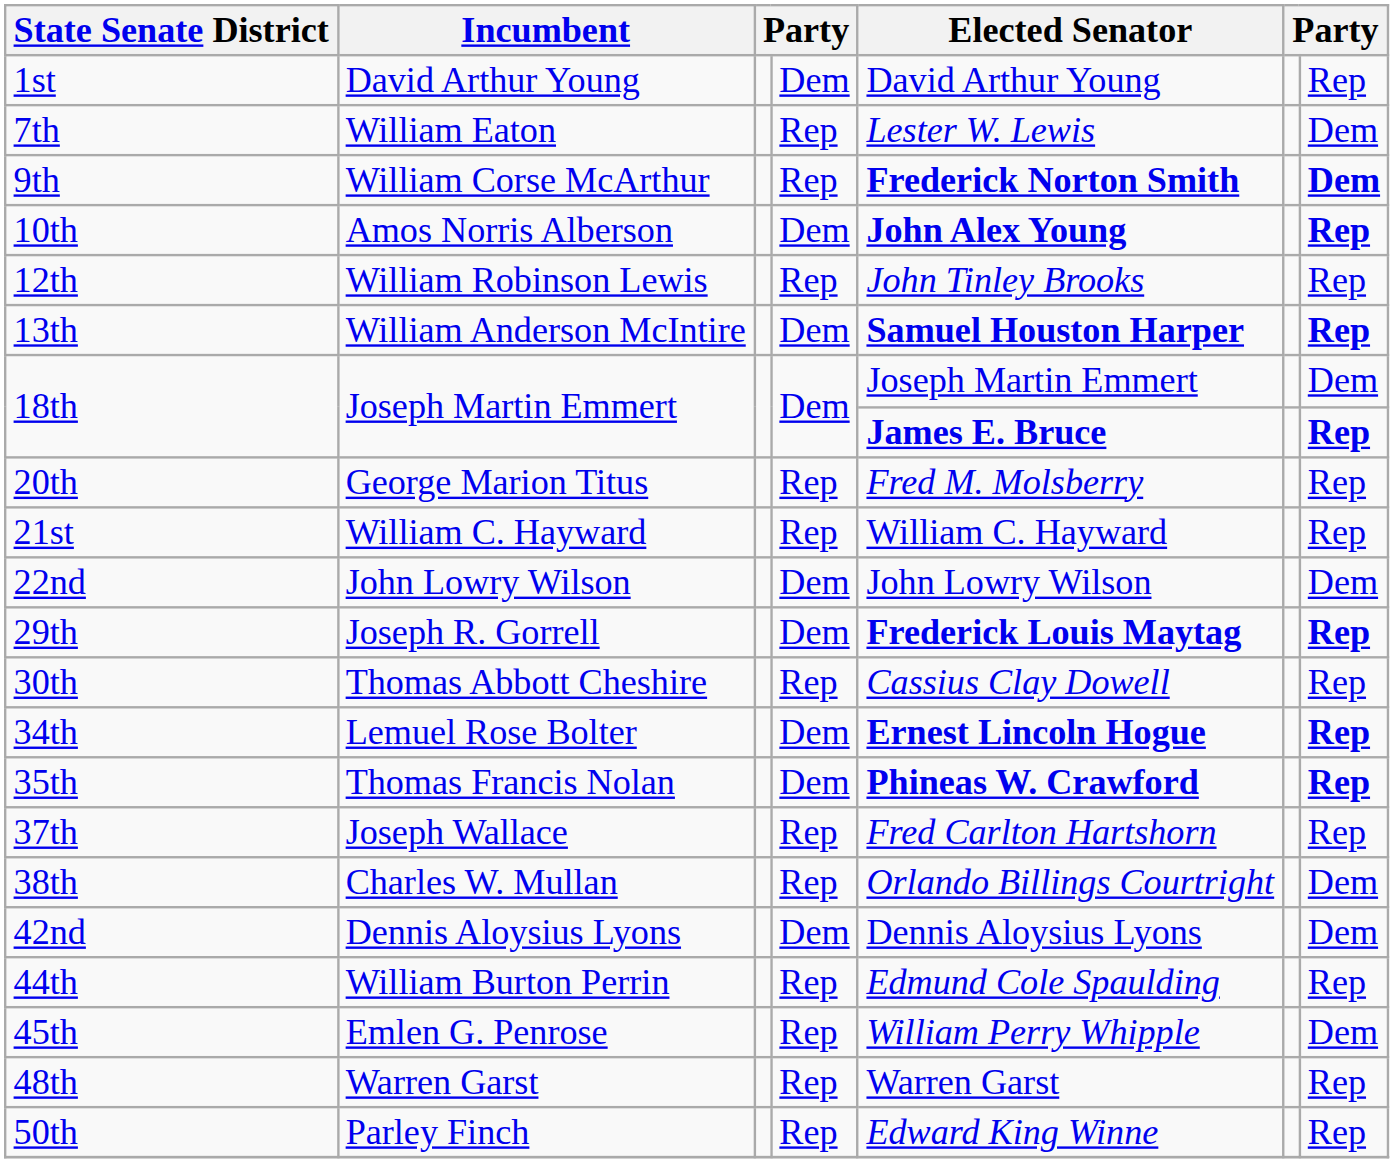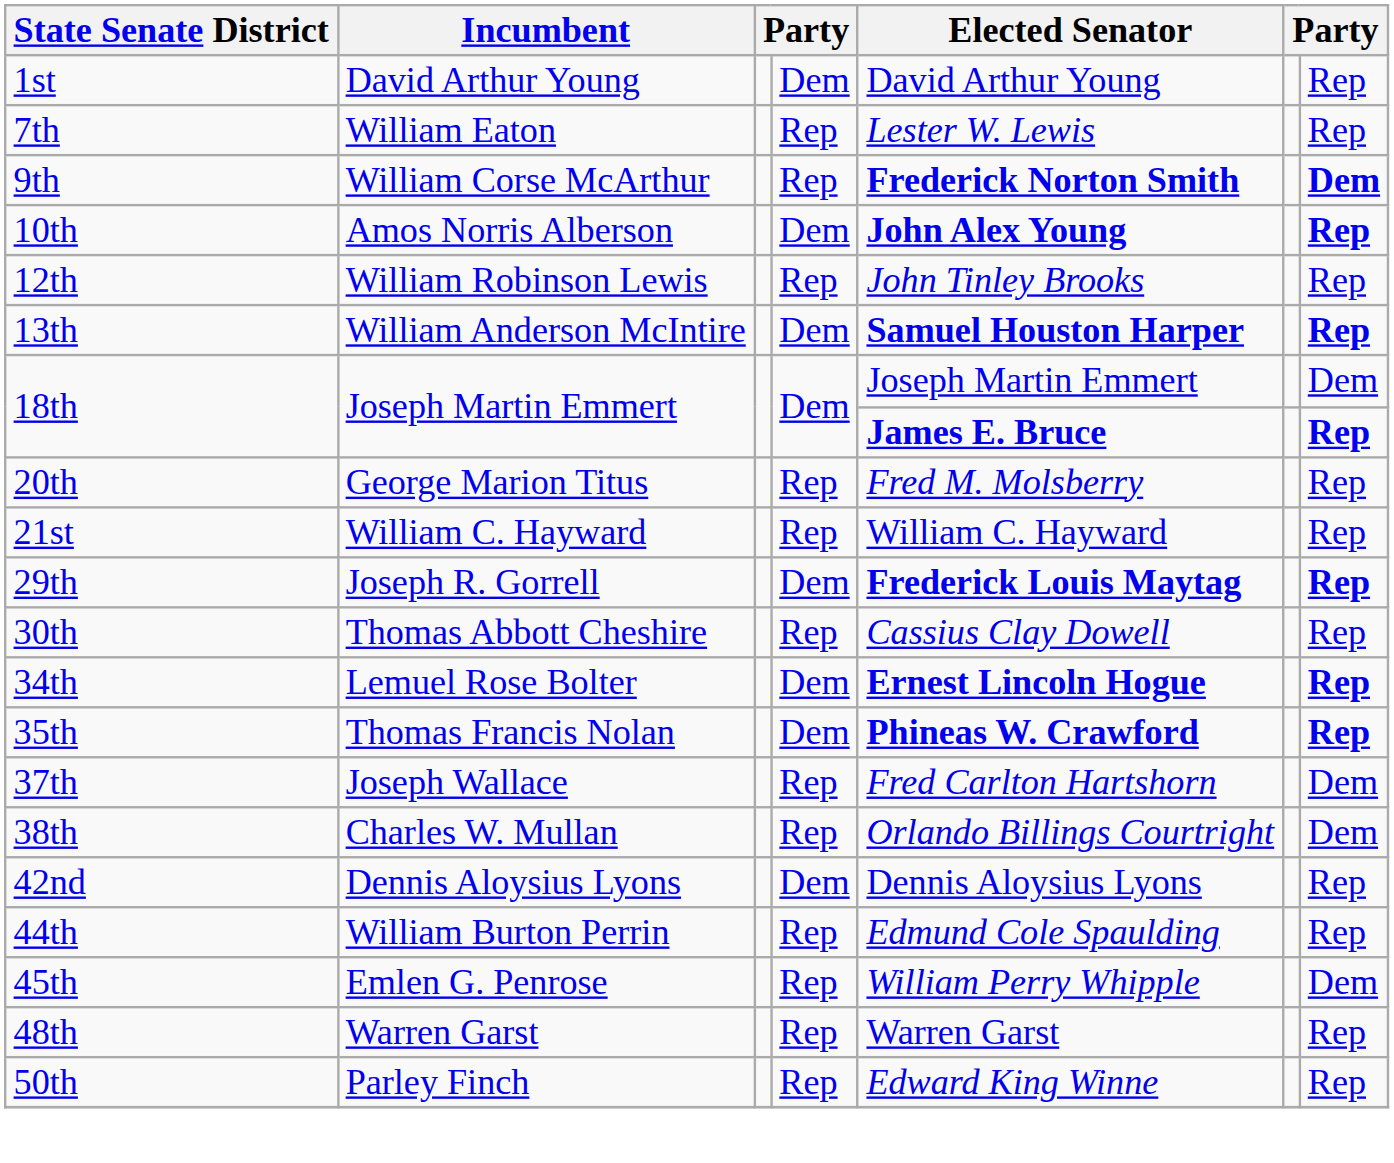(1343, 130) Dem -> (1337, 130) Rep
- row: (50, 581)
(1337, 831) Rep -> (1343, 781) Dem
(1343, 932) Dem -> (1337, 881) Rep
